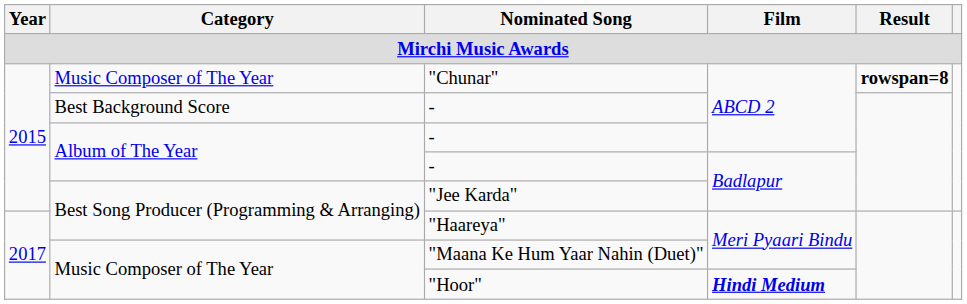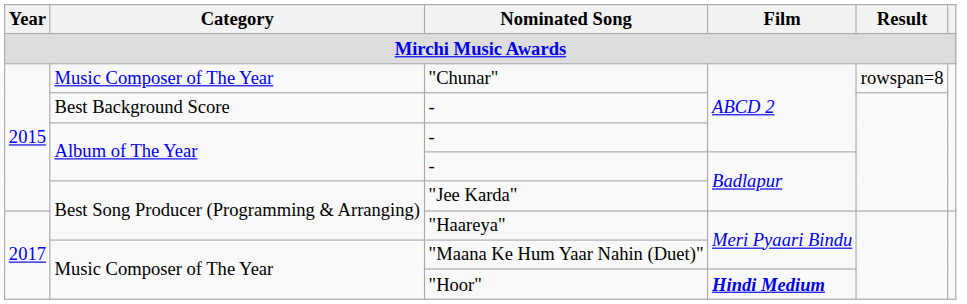(905, 78) bold -> (902, 78) normal
